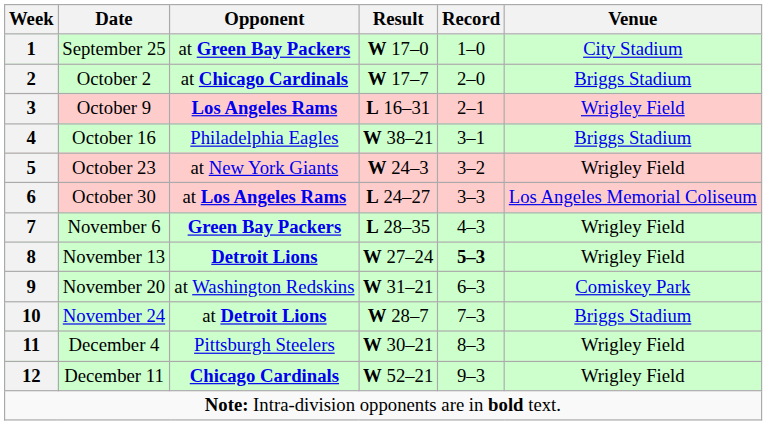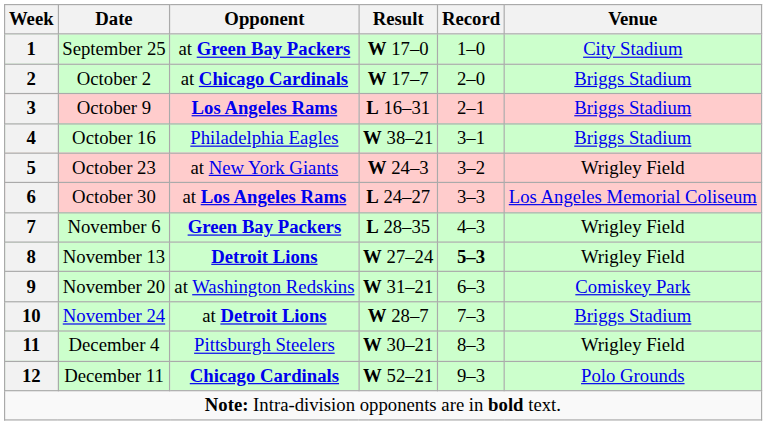(633, 108) Wrigley Field -> (633, 108) Briggs Stadium
(633, 375) Wrigley Field -> (633, 375) Polo Grounds
